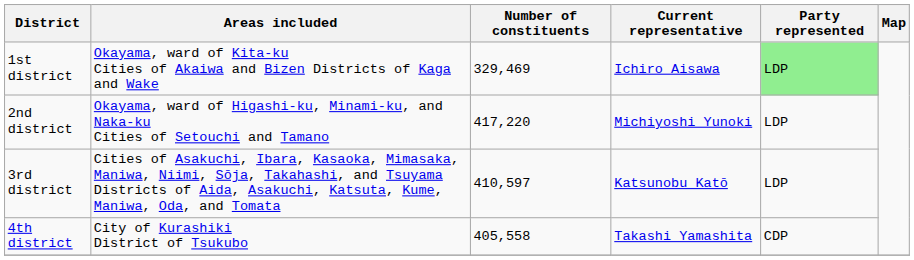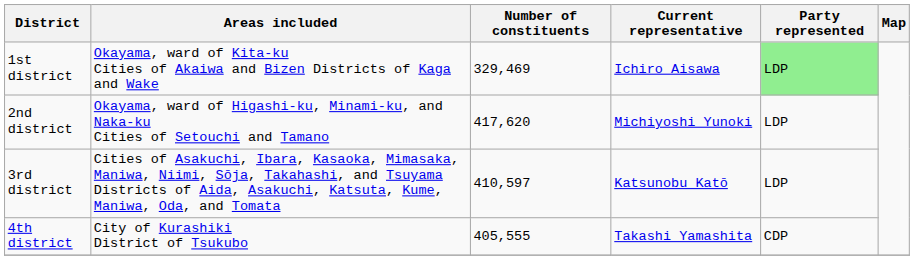(502, 122) 417,220 -> (502, 122) 417,620
(502, 236) 405,558 -> (502, 236) 405,555
